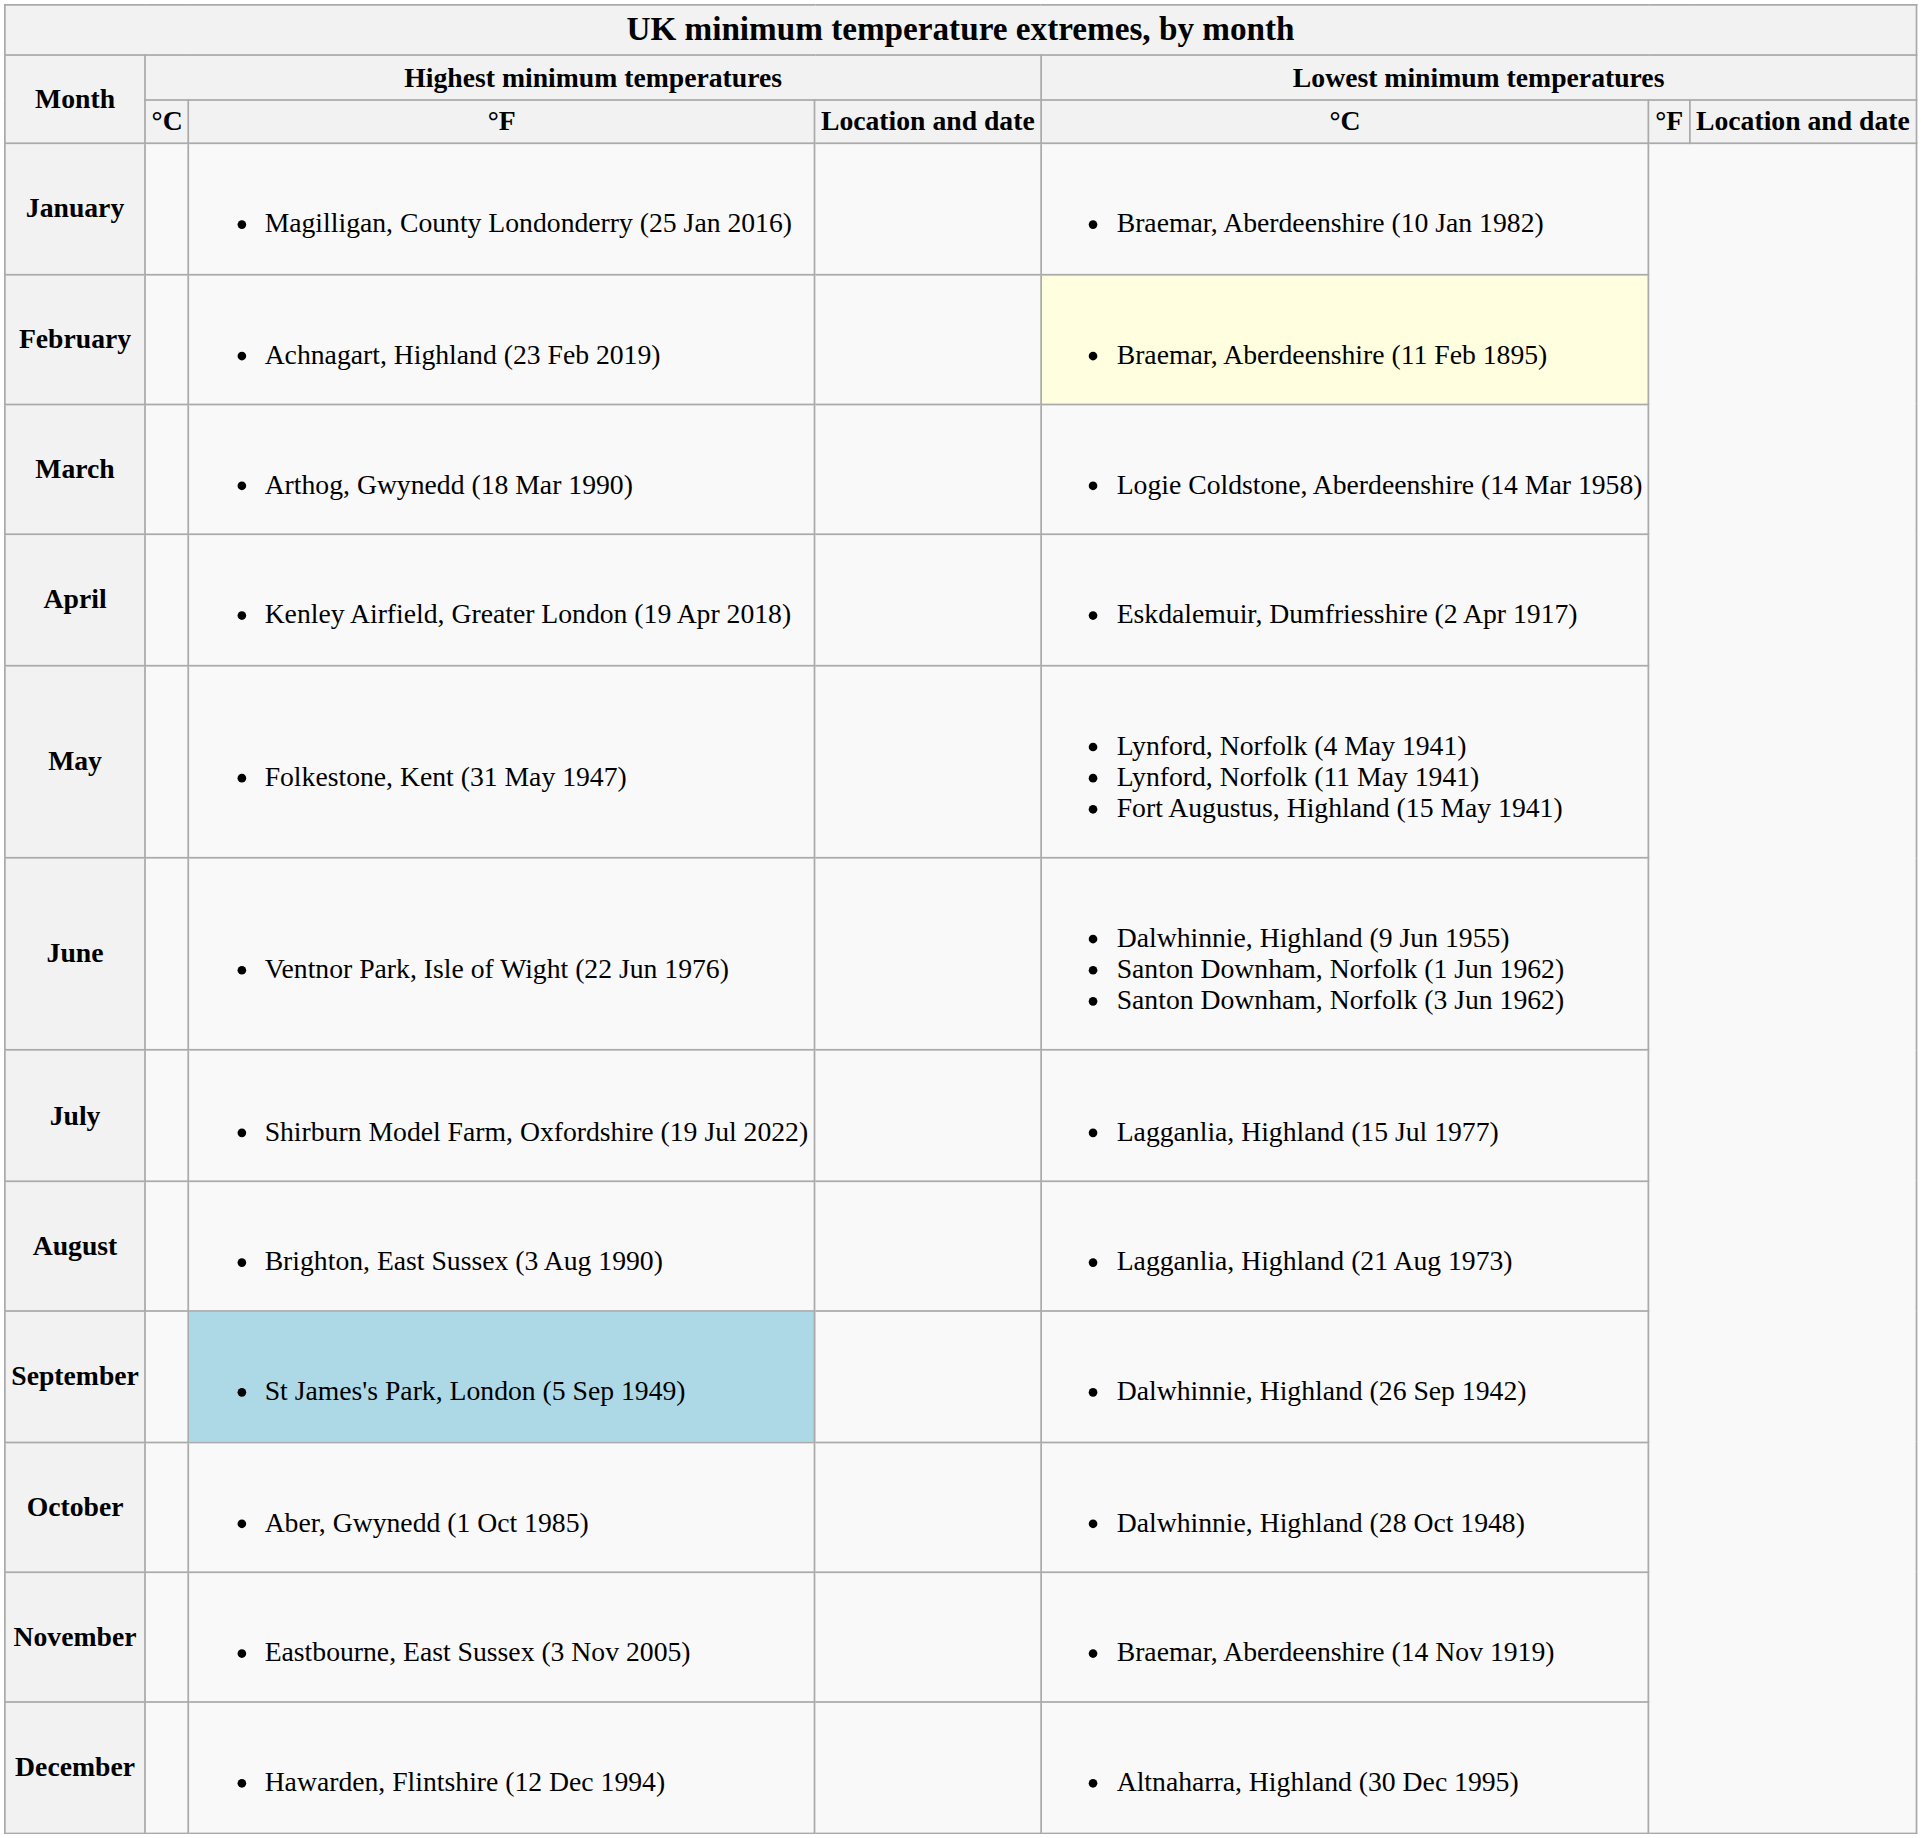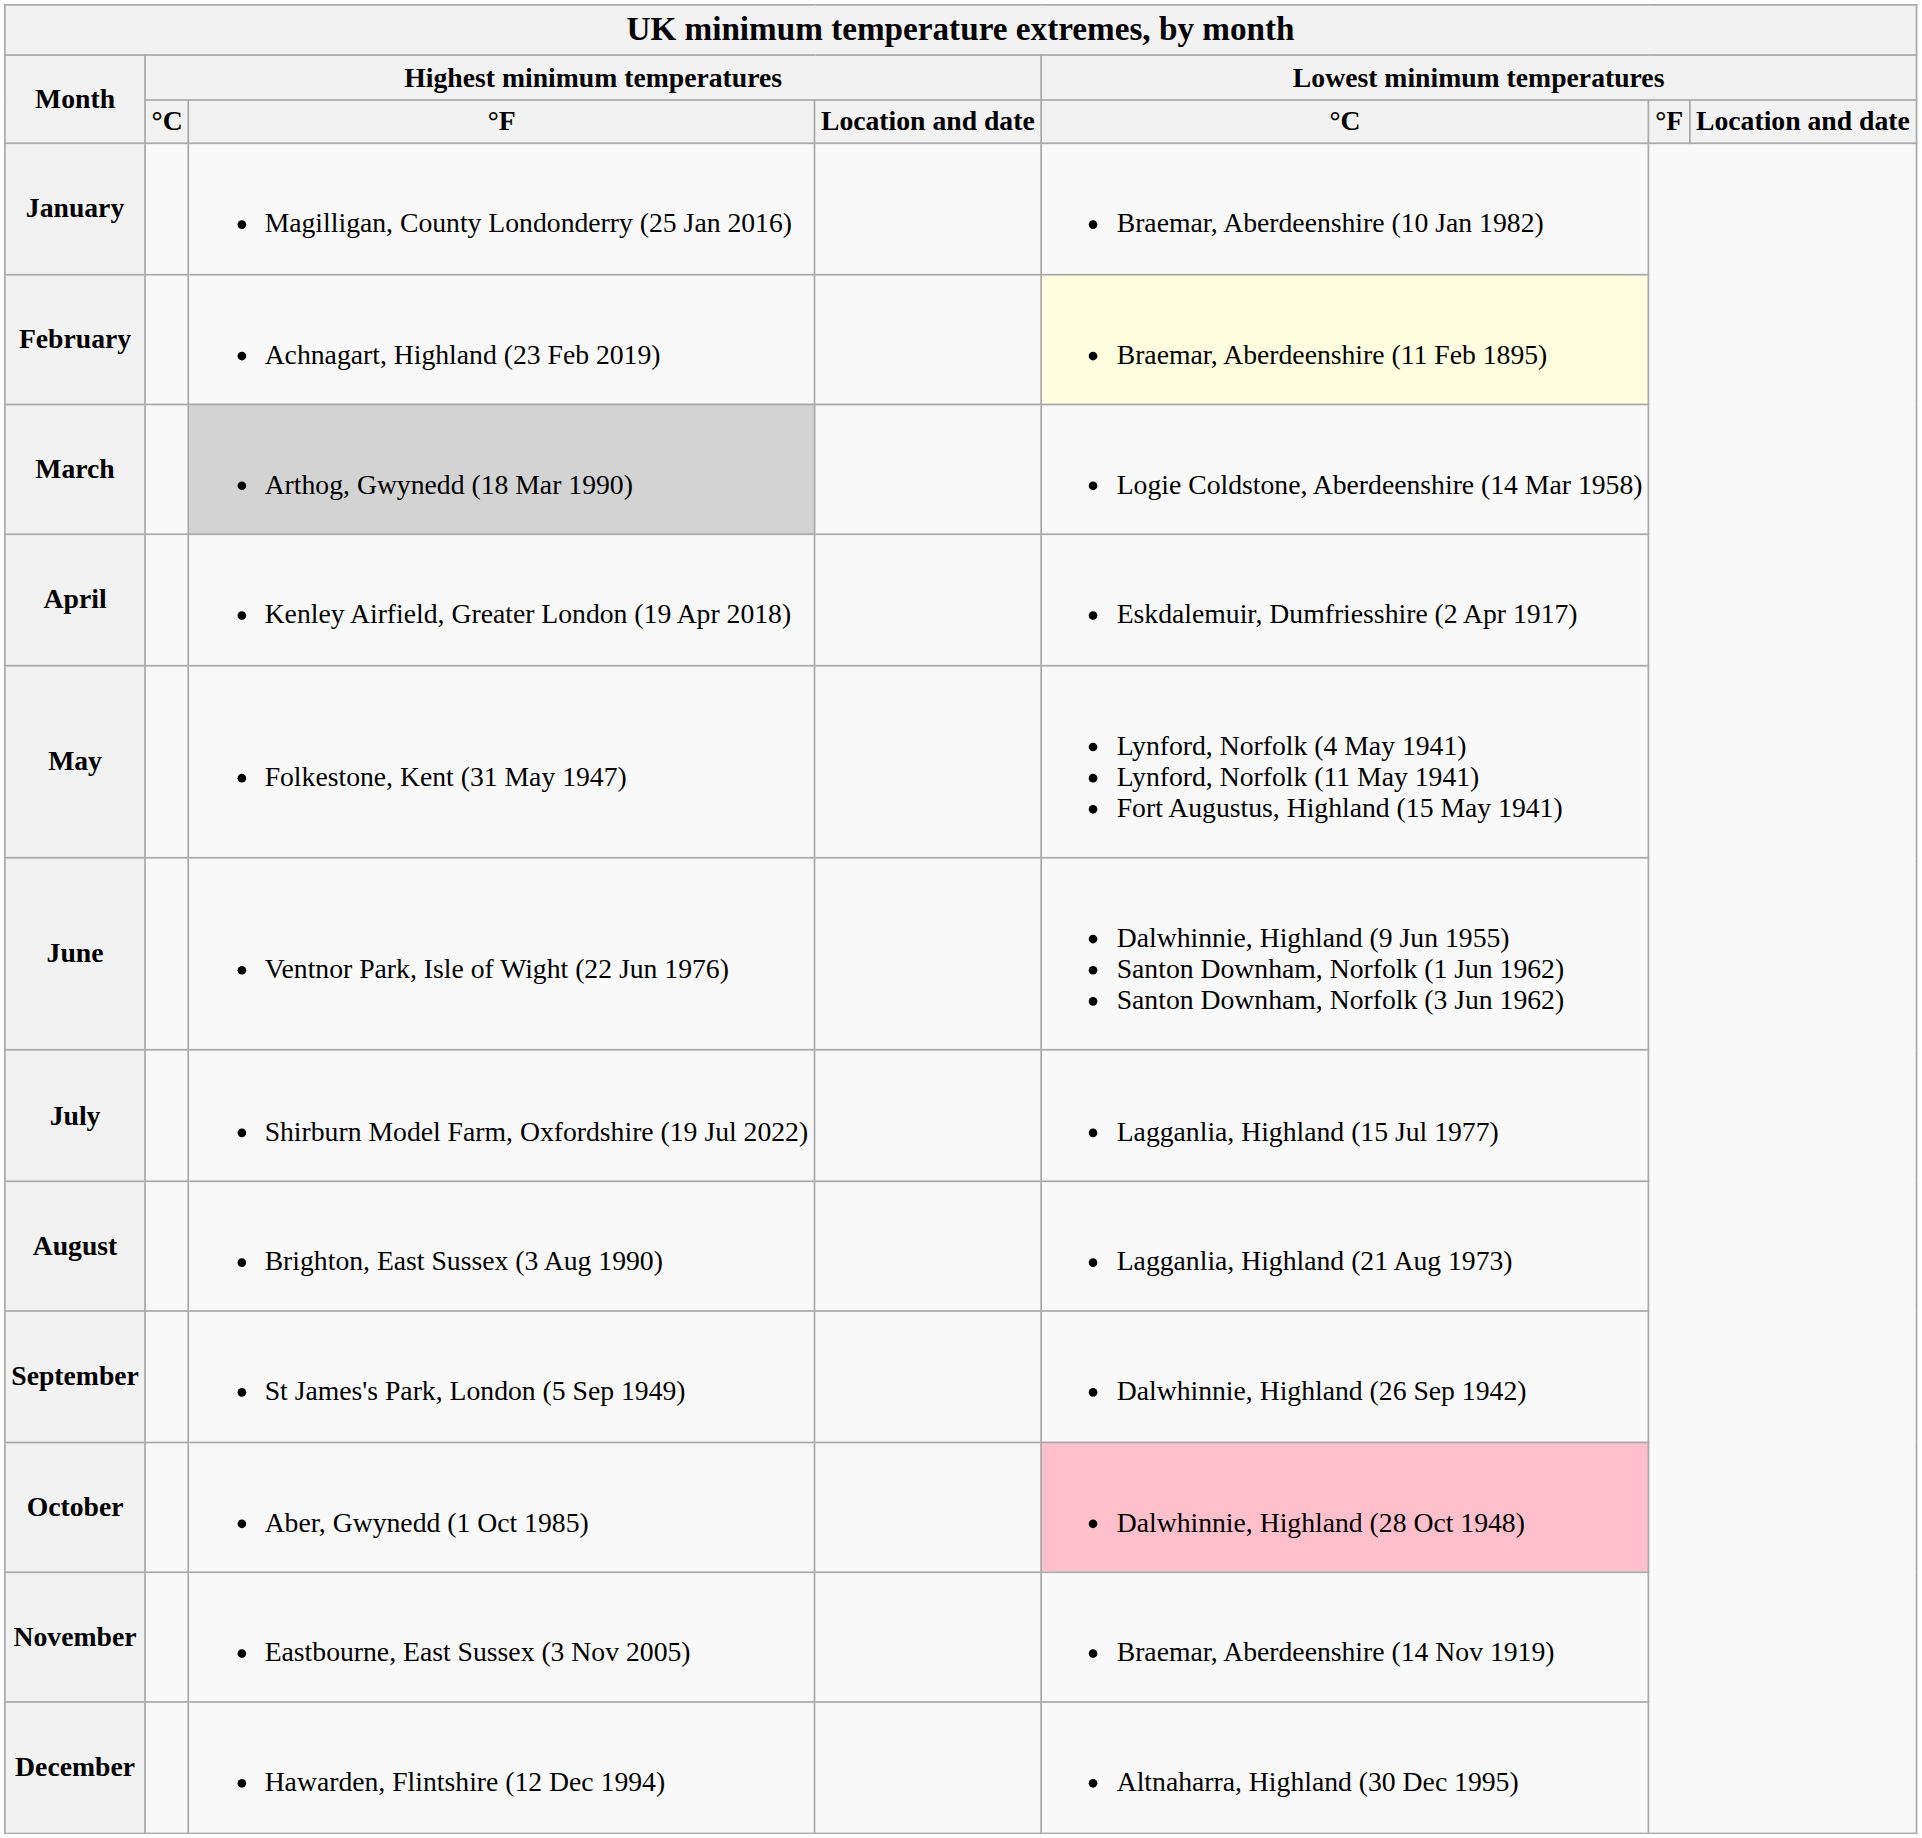(502, 485) no background -> (502, 485) lightgrey background
(502, 1392) lightblue background -> (502, 1392) no background
(1345, 1522) no background -> (1345, 1522) pink background
